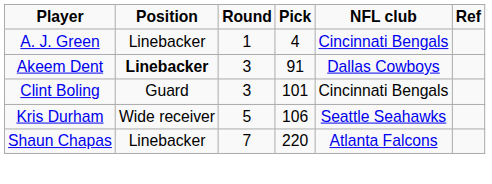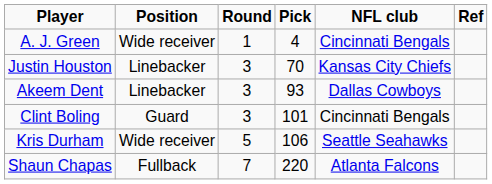(167, 41) Linebacker -> (167, 41) Wide receiver
+ row: (60, 66)
(167, 66) bold -> (167, 91) normal
(295, 66) 91 -> (295, 91) 93
(167, 141) Linebacker -> (167, 166) Fullback
